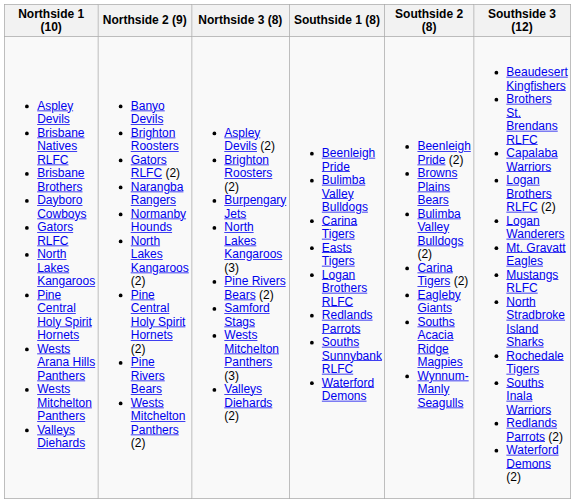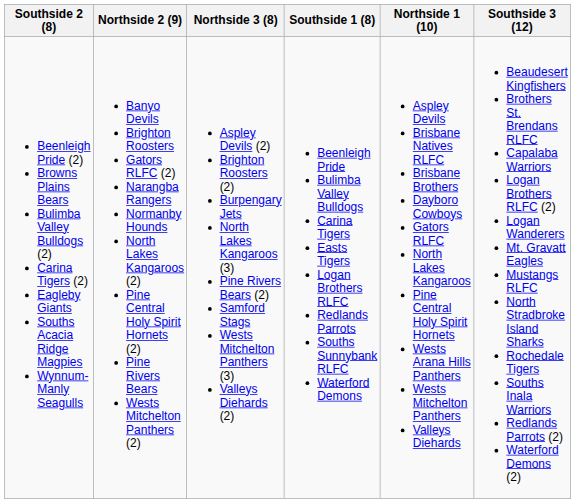columns swapped: (51, 20) <-> (429, 20)
